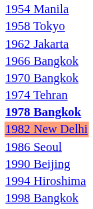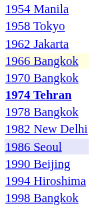(42, 60) no background -> (42, 60) lightyellow background
(37, 95) normal -> (38, 95) bold
(43, 112) bold -> (42, 112) normal
(47, 129) lightsalmon background -> (47, 129) no background
(34, 146) no background -> (34, 146) lavender background
